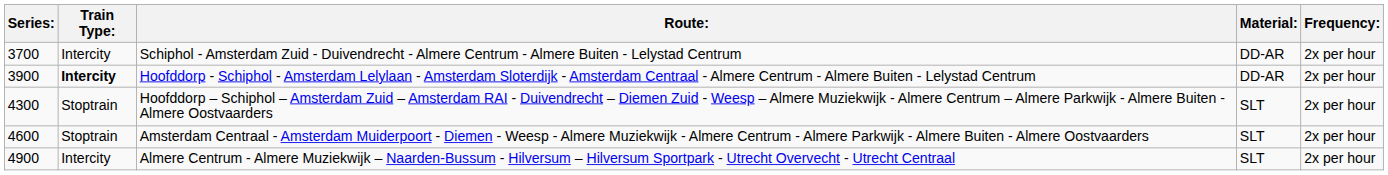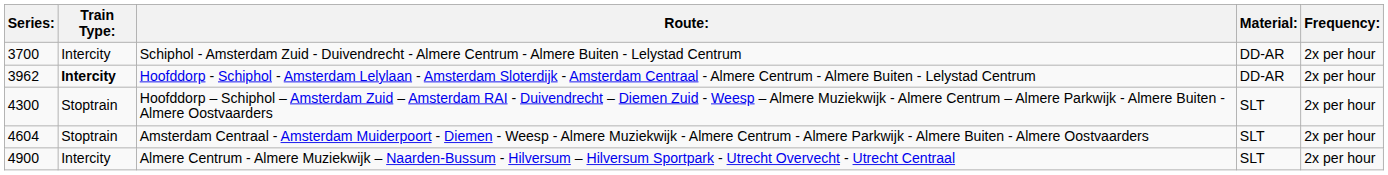(23, 76) 3900 -> (23, 76) 3962
(23, 136) 4600 -> (23, 136) 4604
